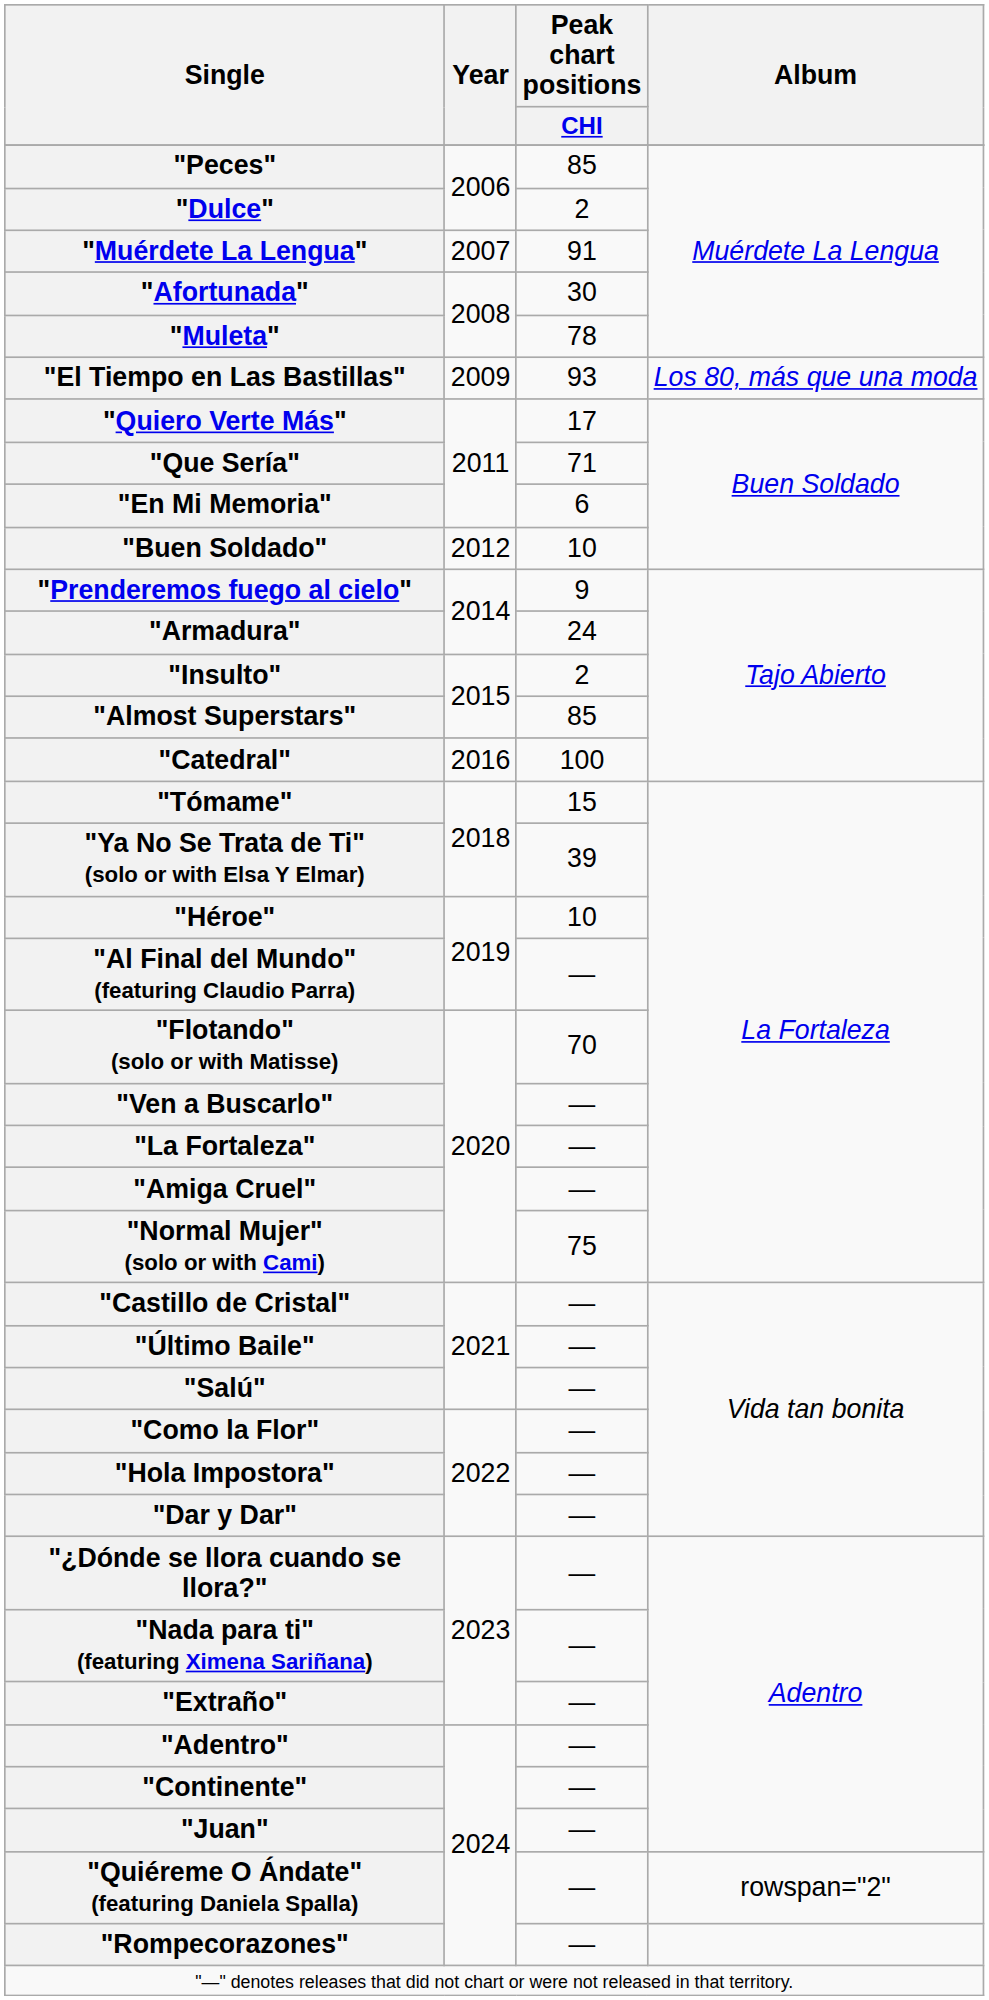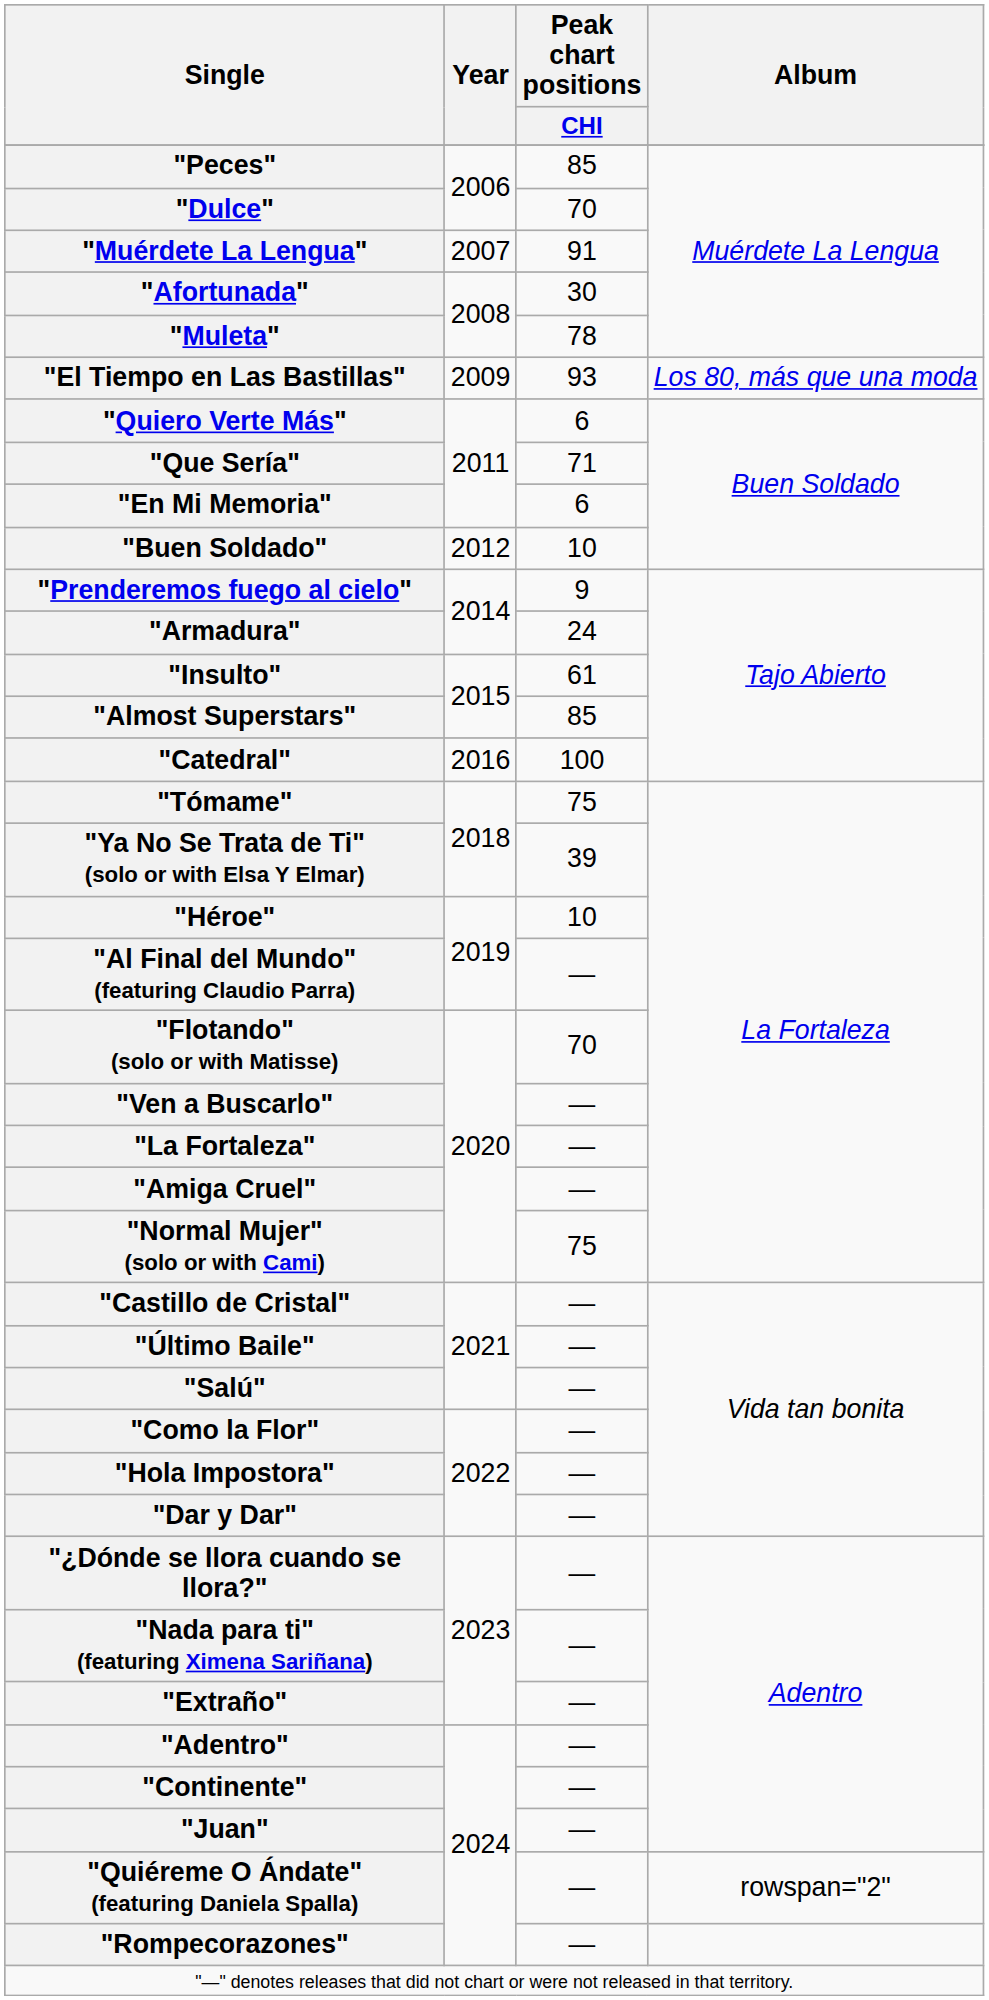(582, 208) 2 -> (582, 208) 70
(582, 420) 17 -> (582, 420) 6
(582, 674) 2 -> (582, 674) 61
(582, 801) 15 -> (582, 801) 75
